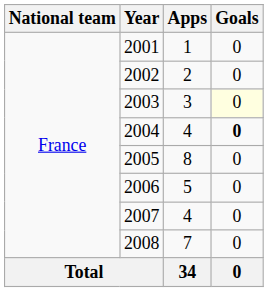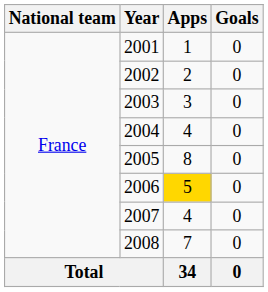(237, 103) lightyellow background -> (237, 103) no background
(237, 131) bold -> (237, 131) normal
(187, 187) no background -> (187, 187) gold background
